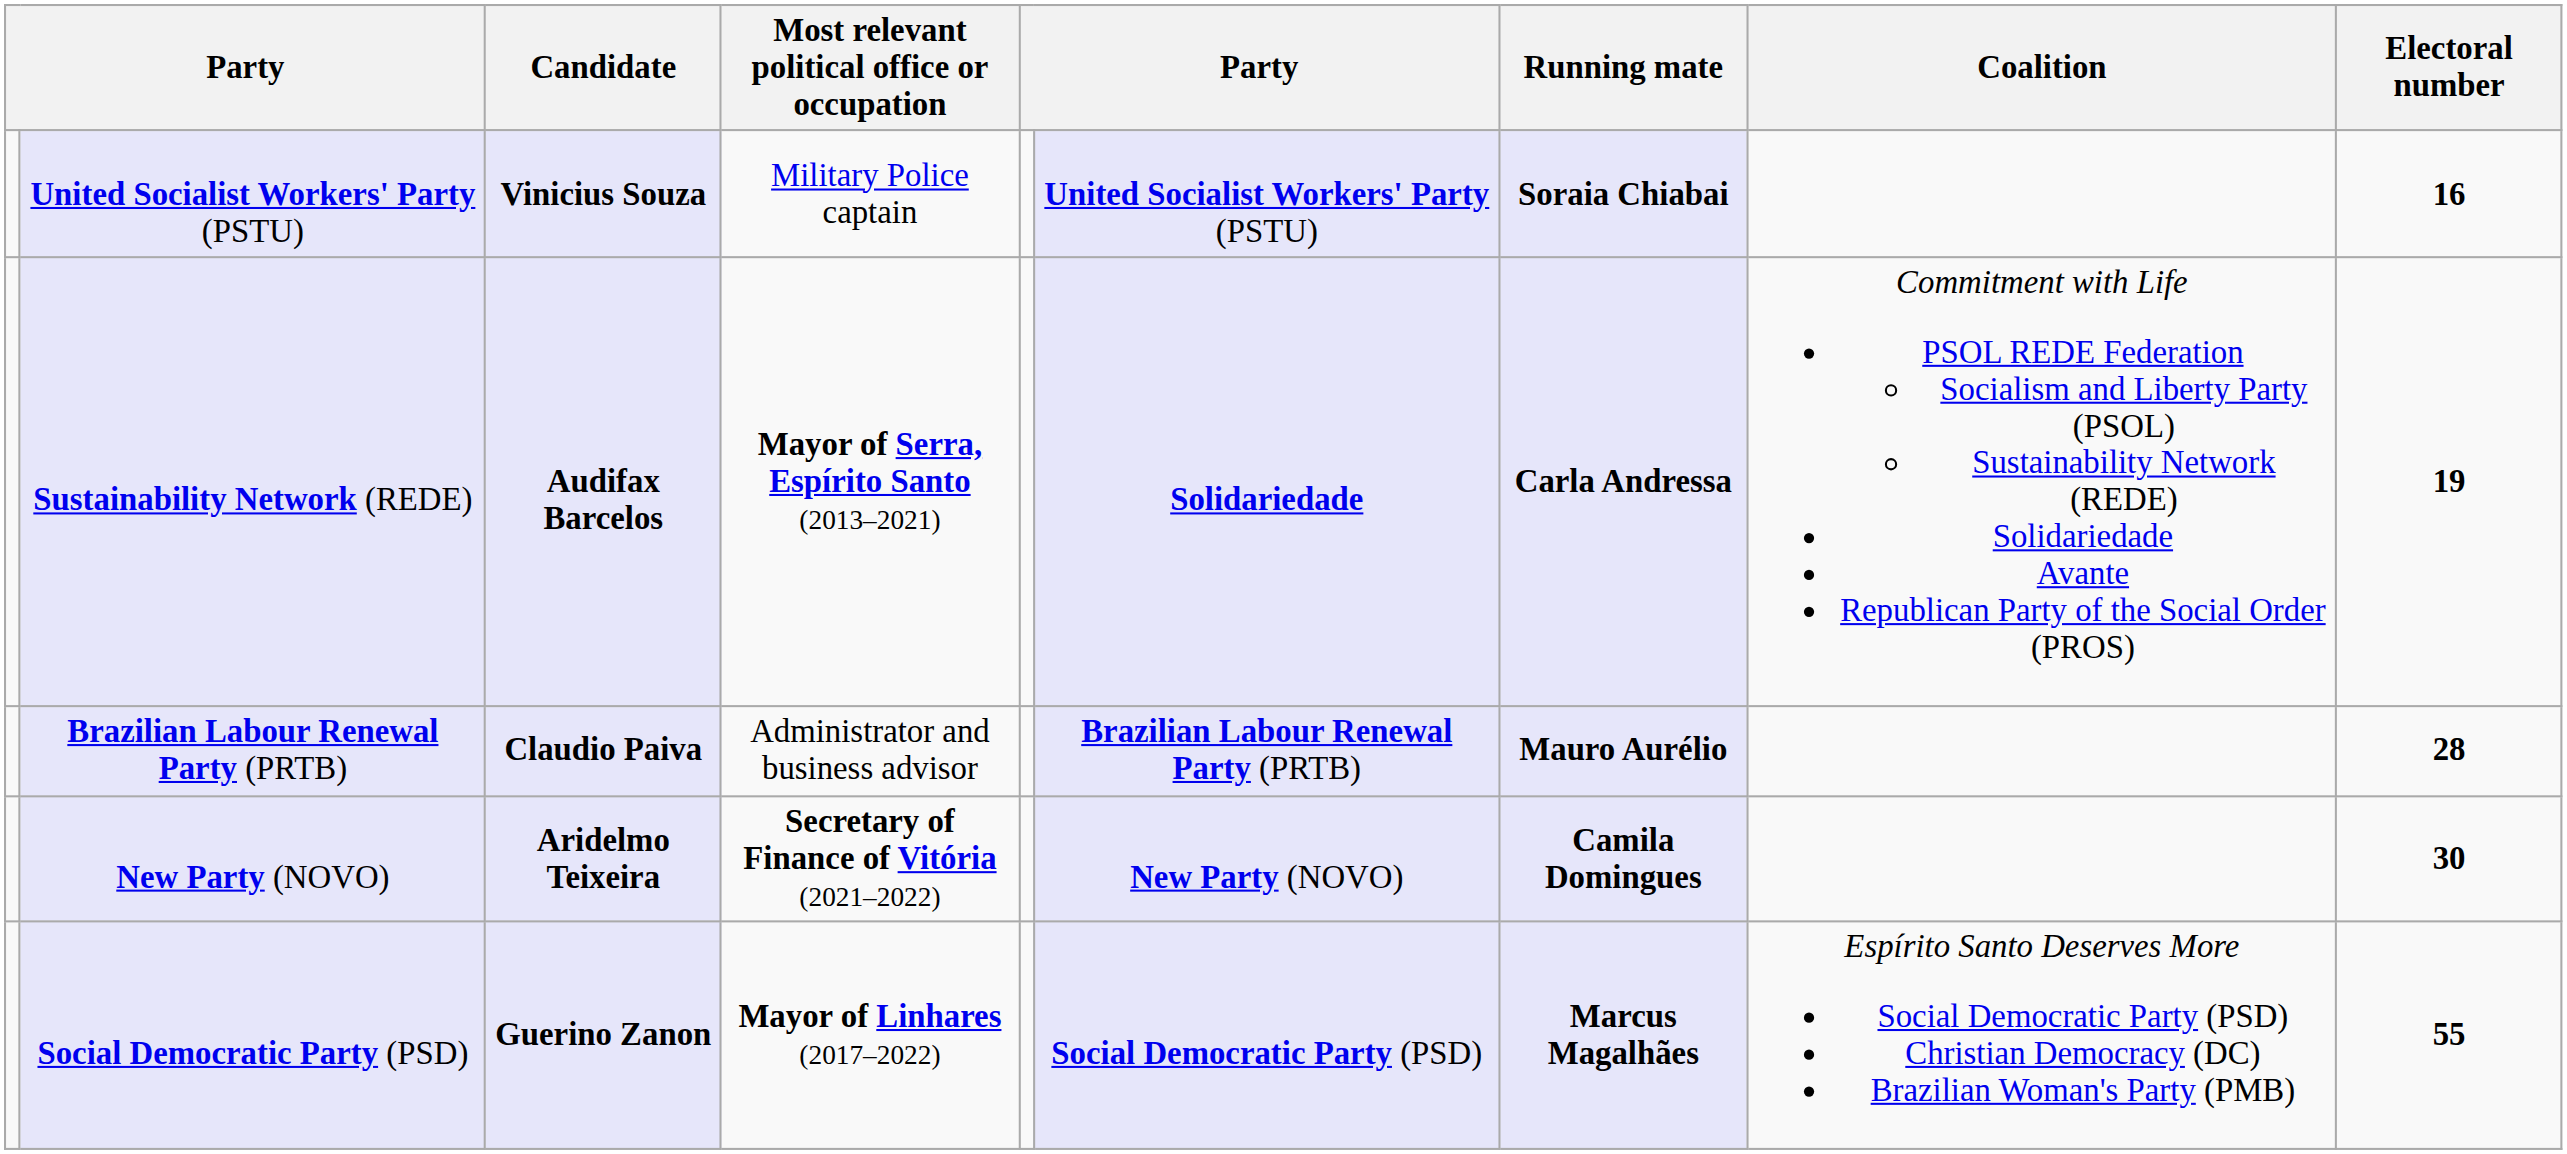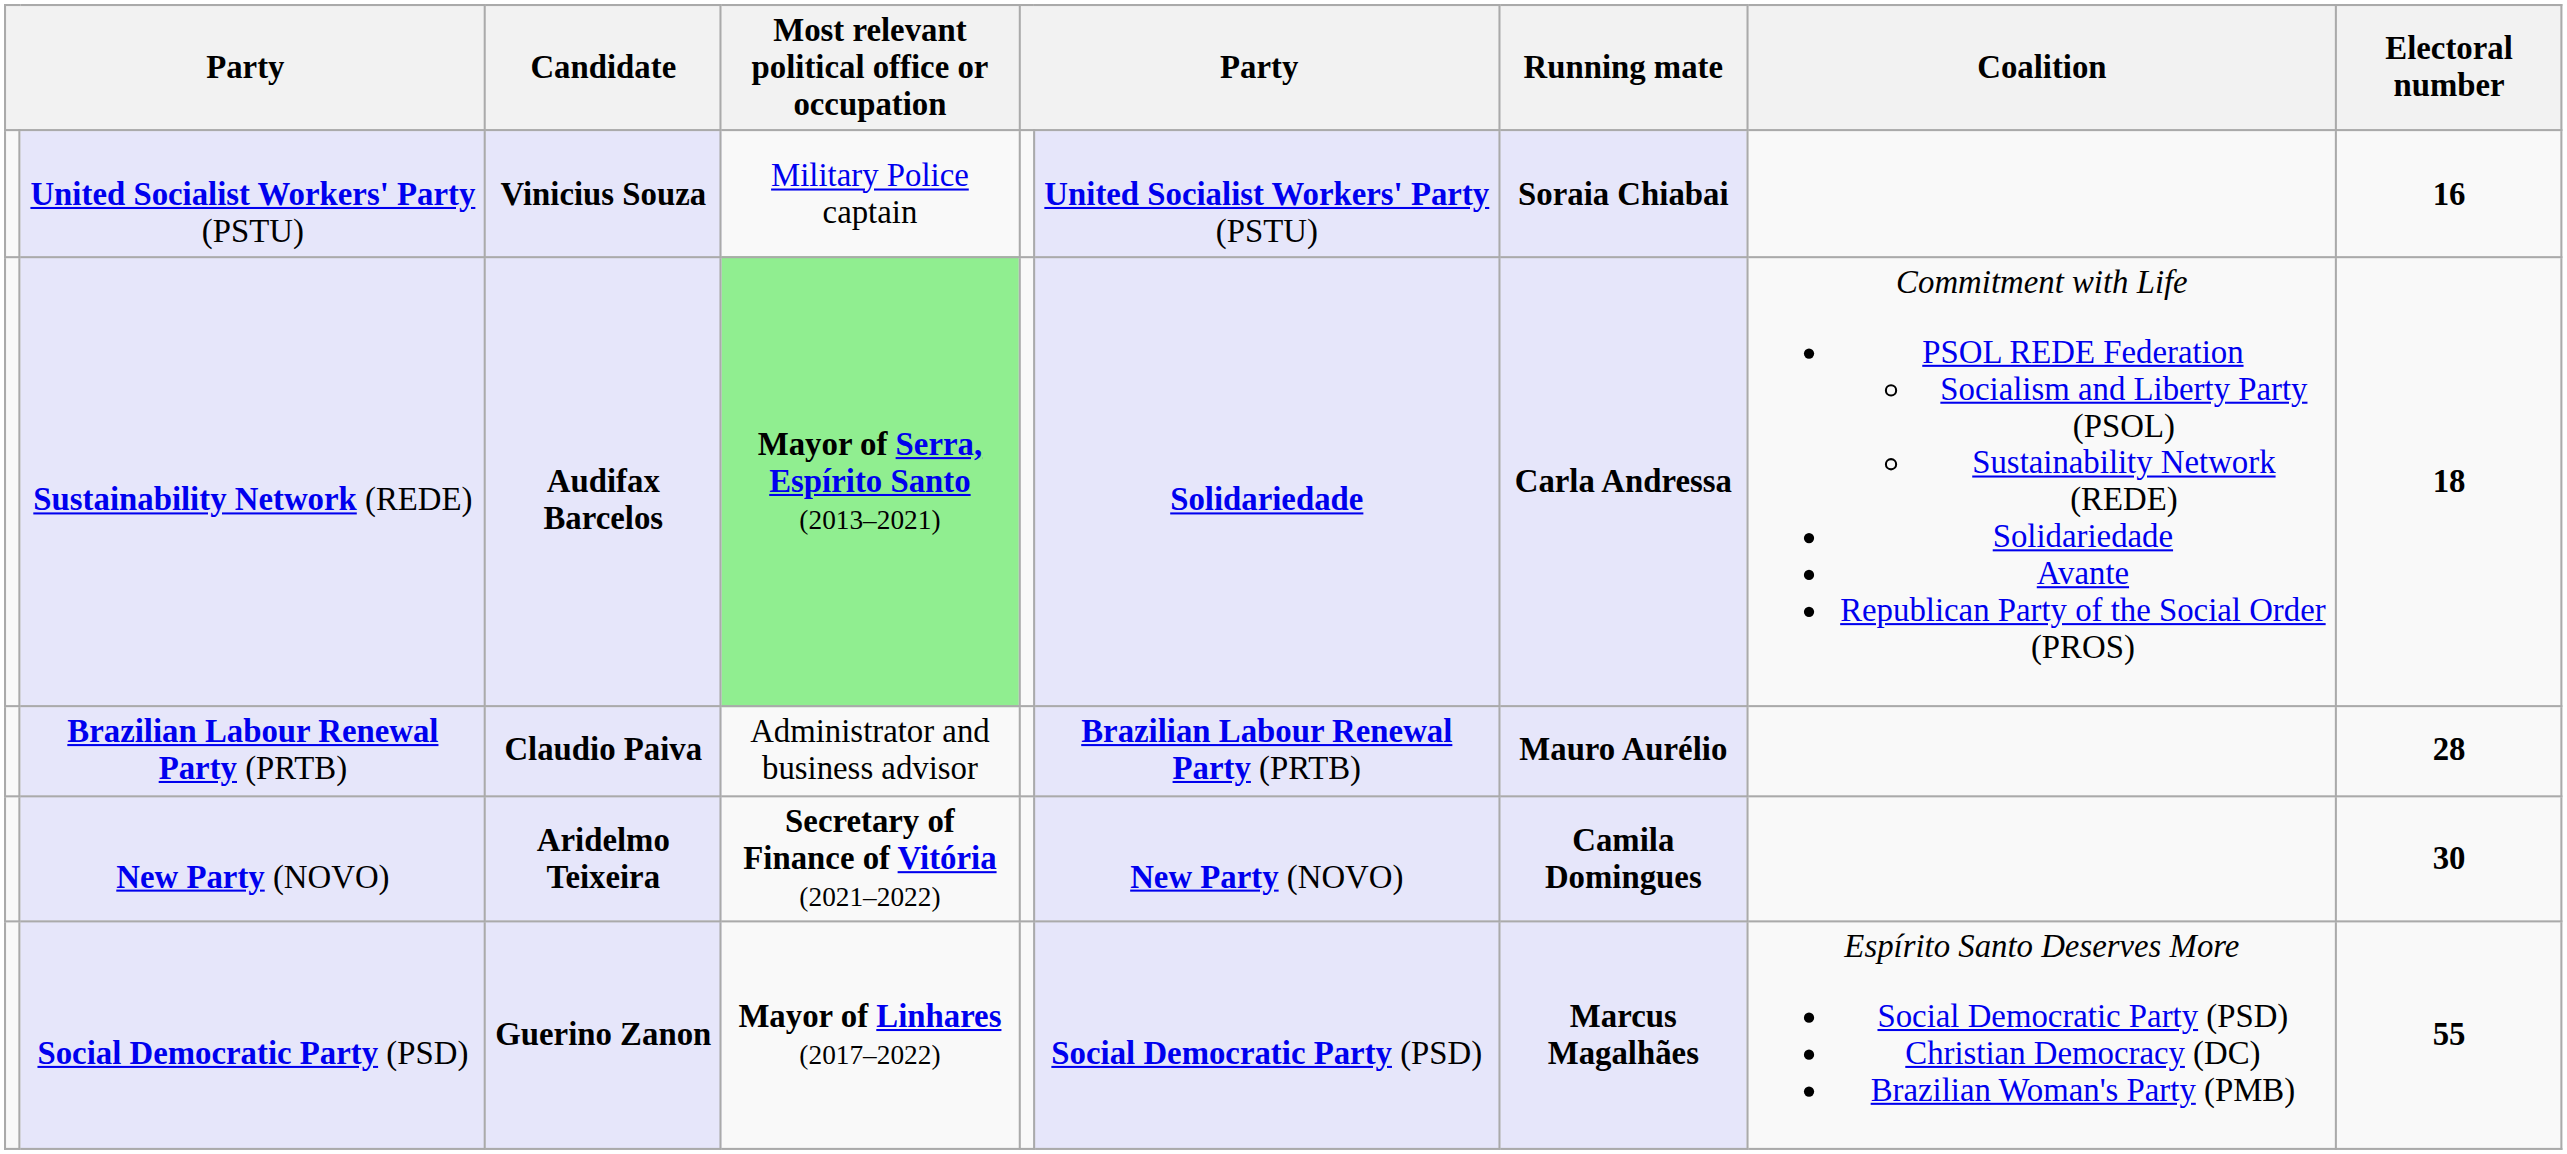(870, 480) no background -> (870, 480) lightgreen background
(2449, 480) 19 -> (2449, 480) 18
